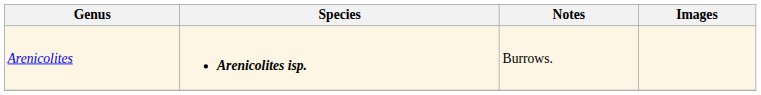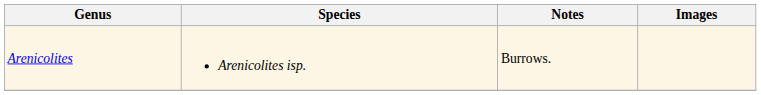(340, 66) bold -> (339, 66) normal
